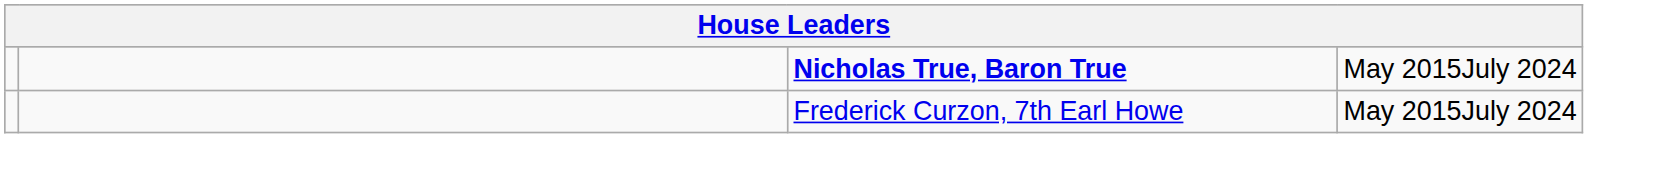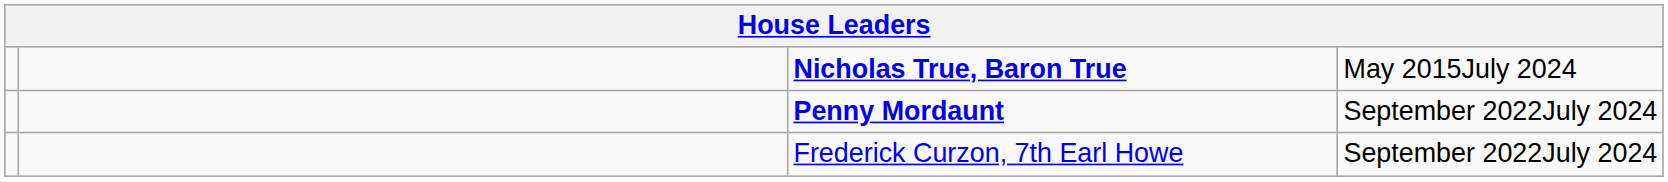+ row: (899, 111)
(1460, 111) May 2015July 2024 -> (1500, 153) September 2022July 2024
